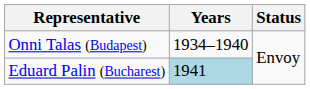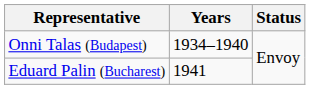(190, 71) lightblue background -> (190, 71) no background
